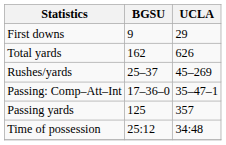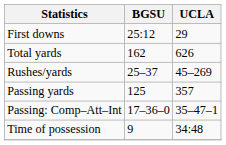(130, 33) 9 -> (141, 33) 25:12
rows swapped: (40, 110) <-> (64, 91)
(141, 130) 25:12 -> (130, 130) 9
